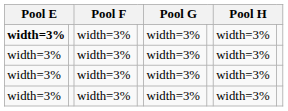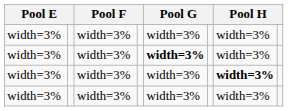(36, 34) bold -> (34, 34) normal
(173, 55) normal -> (175, 55) bold
(243, 75) normal -> (245, 75) bold
